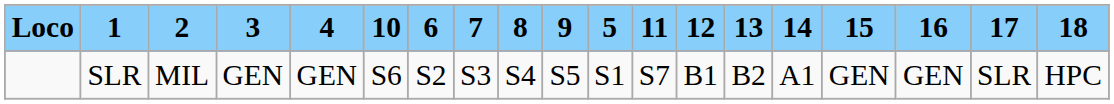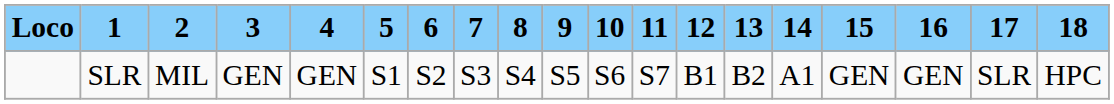columns swapped: (610, 27) <-> (386, 27)
